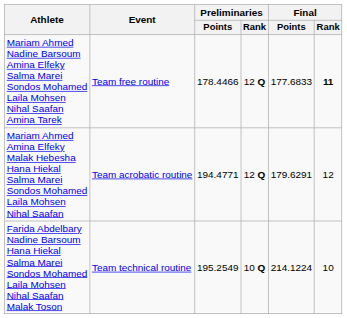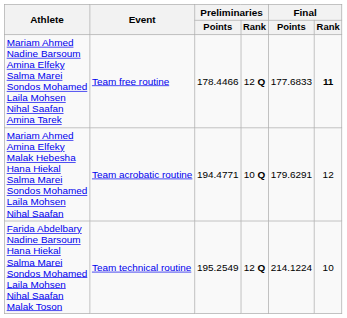(255, 175) 12 Q -> (255, 175) 10 Q
(255, 268) 10 Q -> (255, 268) 12 Q
